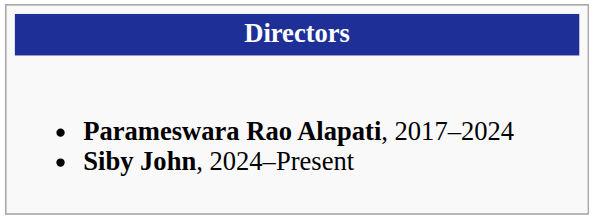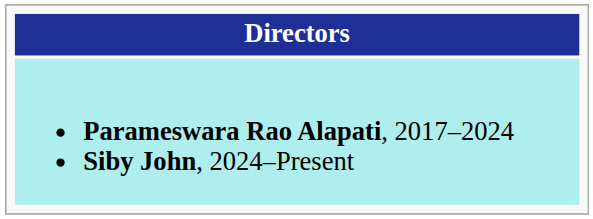(297, 146) no background -> (297, 146) paleturquoise background
